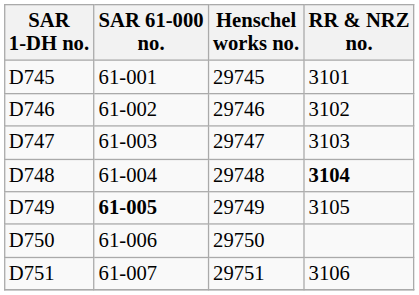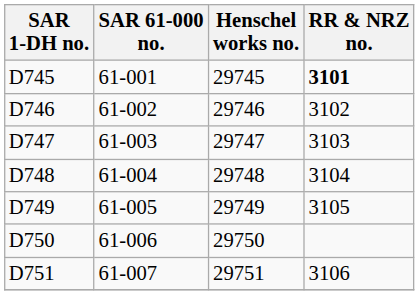(329, 76) normal -> (329, 76) bold
(329, 175) bold -> (329, 175) normal
(128, 207) bold -> (128, 207) normal
